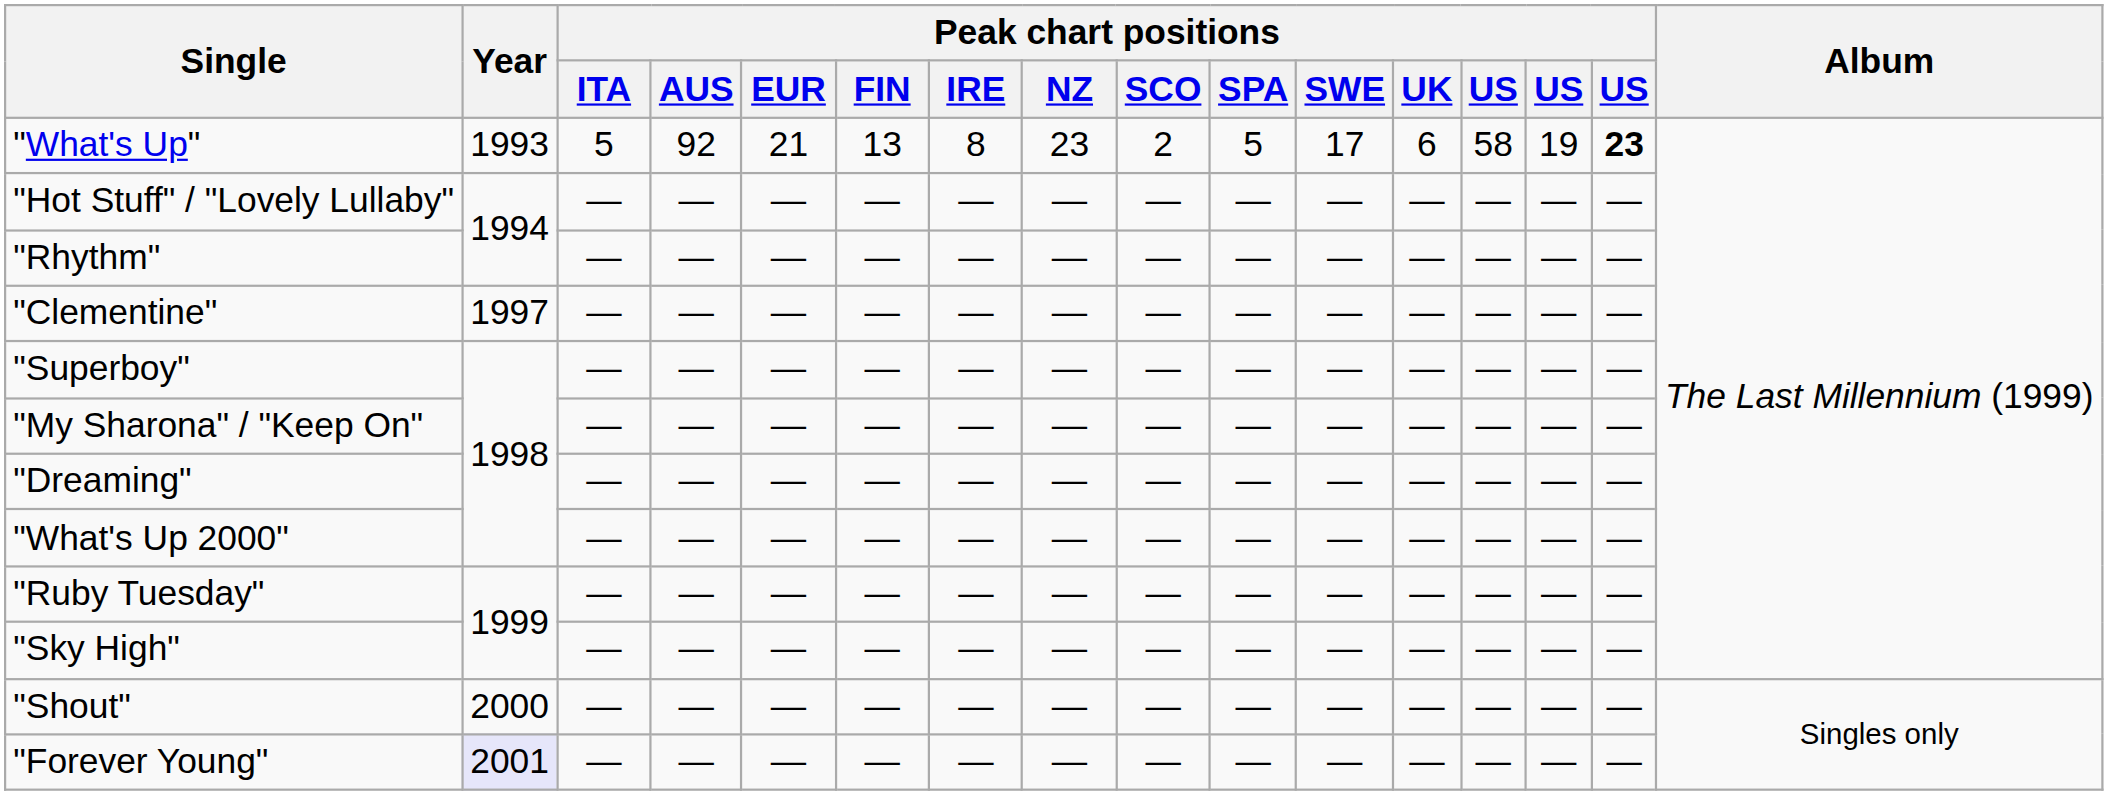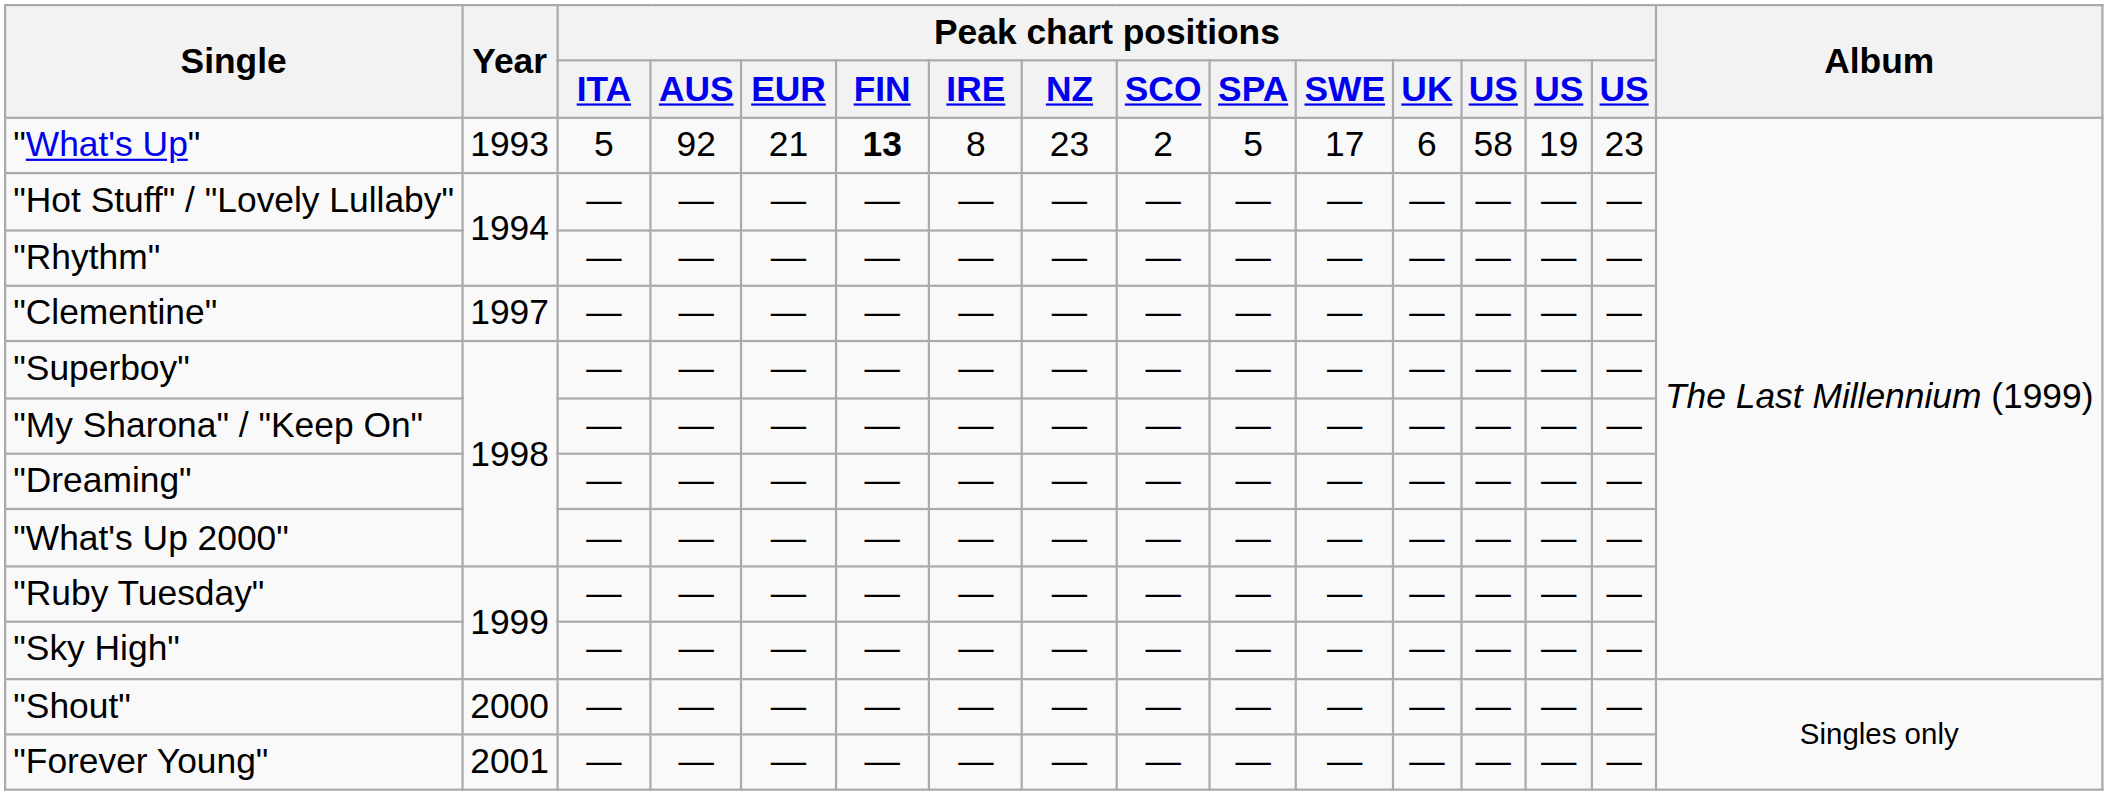(882, 144) normal -> (882, 144) bold
(1624, 144) bold -> (1624, 144) normal
(510, 761) lavender background -> (510, 761) no background
